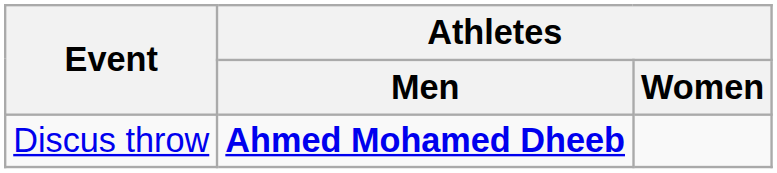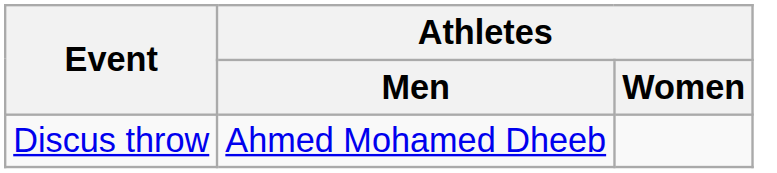(425, 141) bold -> (416, 141) normal
